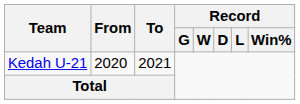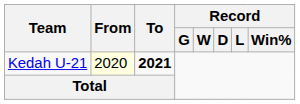(111, 63) no background -> (111, 63) lightyellow background
(155, 63) normal -> (155, 63) bold
